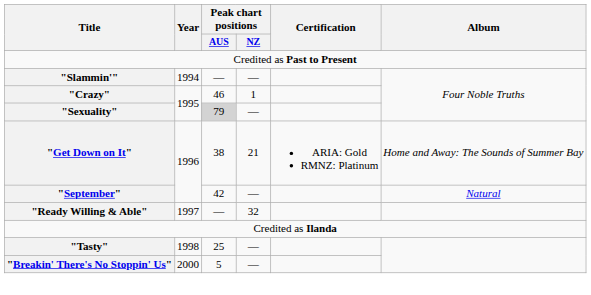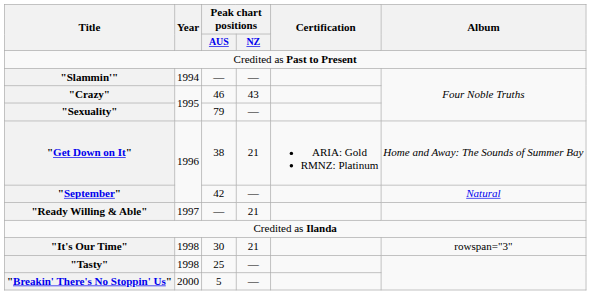(253, 94) 1 -> (253, 94) 43
(219, 112) lightgrey background -> (219, 112) no background
(253, 211) 32 -> (253, 211) 21
+ row: (89, 246)
